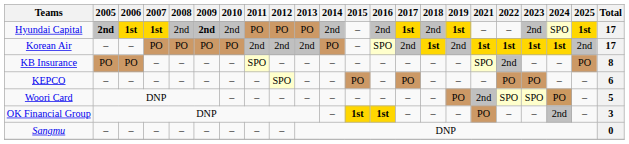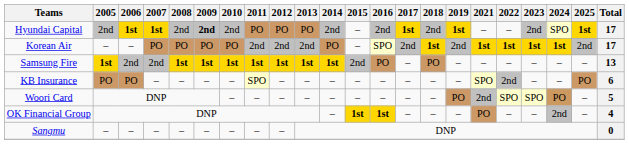(106, 30) bold -> (106, 30) normal
+ row: (49, 63)
(611, 63) 8 -> (611, 80) 6
- row: (49, 80)
(611, 114) 3 -> (611, 114) 4
